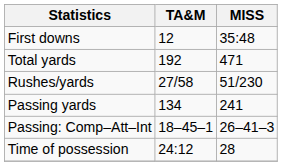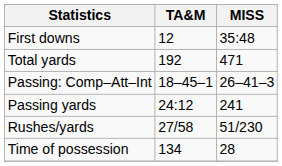rows swapped: (51, 82) <-> (80, 127)
(170, 105) 134 -> (176, 105) 24:12
(176, 149) 24:12 -> (170, 149) 134
